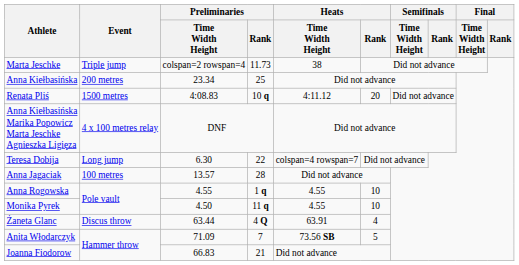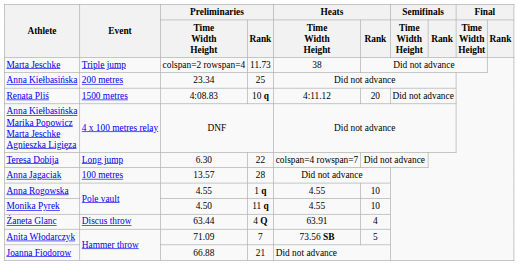(204, 253) 66.83 -> (204, 253) 66.88
